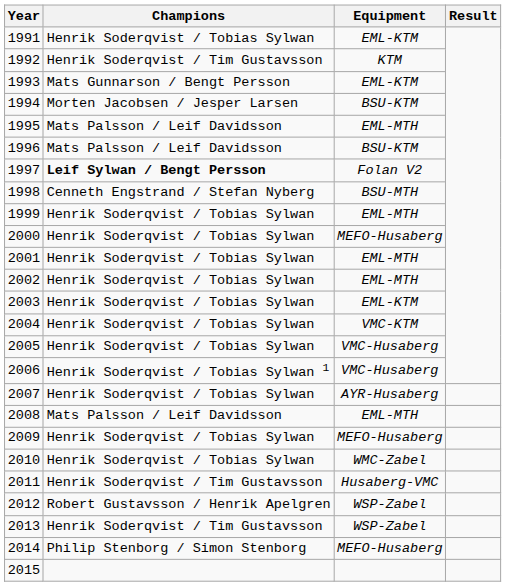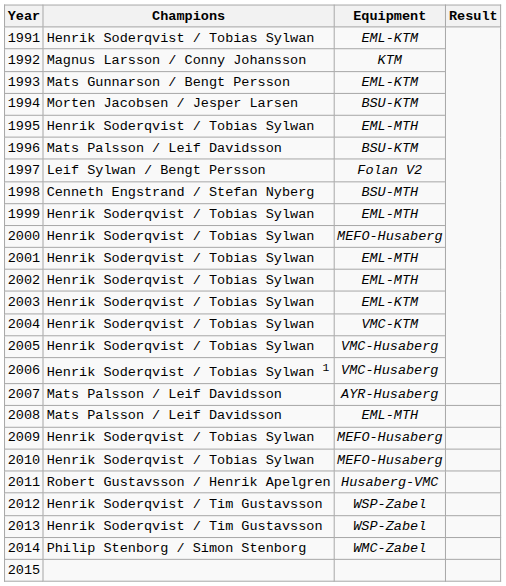(185, 60) Henrik Soderqvist / Tim Gustavsson -> (176, 60) Magnus Larsson / Conny Johansson
(164, 126) Mats Palsson / Leif Davidsson -> (181, 126) Henrik Soderqvist / Tobias Sylwan
(156, 170) bold -> (156, 170) normal
(181, 394) Henrik Soderqvist / Tobias Sylwan -> (164, 394) Mats Palsson / Leif Davidsson
(390, 460) WMC-Zabel -> (390, 460) MEFO-Husaberg
(185, 482) Henrik Soderqvist / Tim Gustavsson -> (189, 482) Robert Gustavsson / Henrik Apelgren
(189, 504) Robert Gustavsson / Henrik Apelgren -> (185, 504) Henrik Soderqvist / Tim Gustavsson
(390, 548) MEFO-Husaberg -> (390, 548) WMC-Zabel
